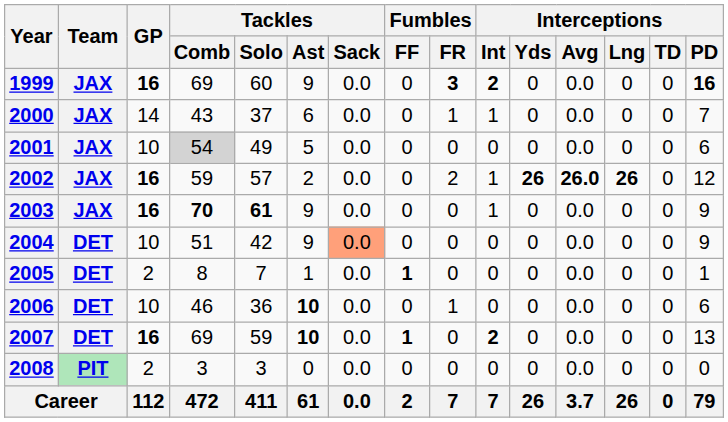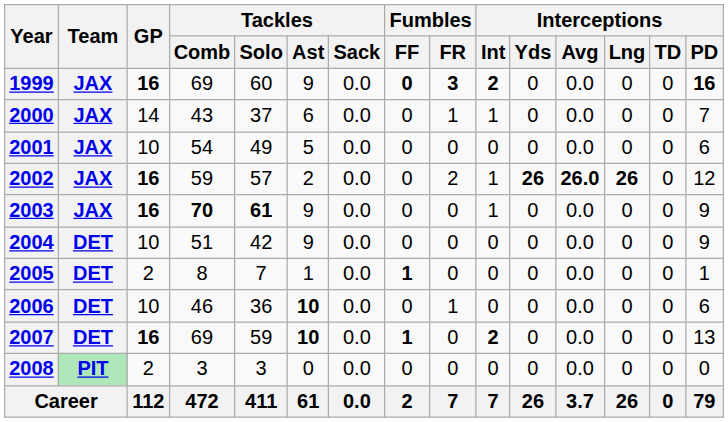(407, 83) normal -> (407, 83) bold
(202, 147) lightgrey background -> (202, 147) no background
(357, 242) lightsalmon background -> (357, 242) no background
